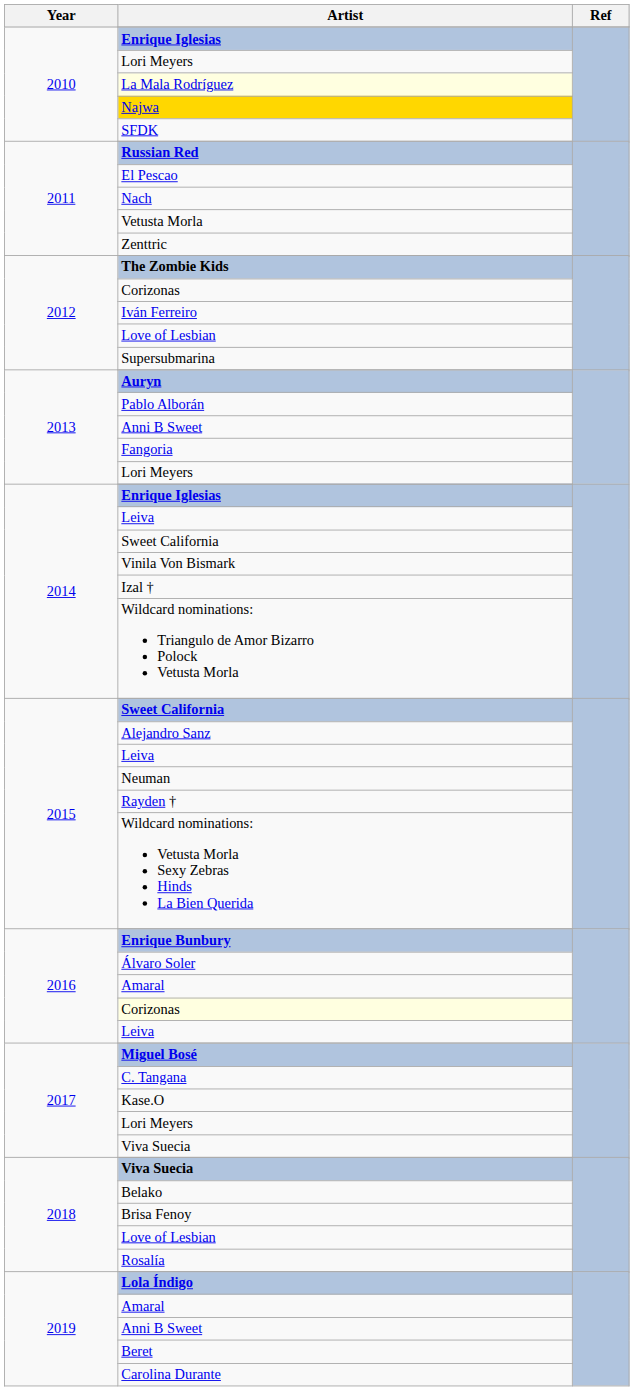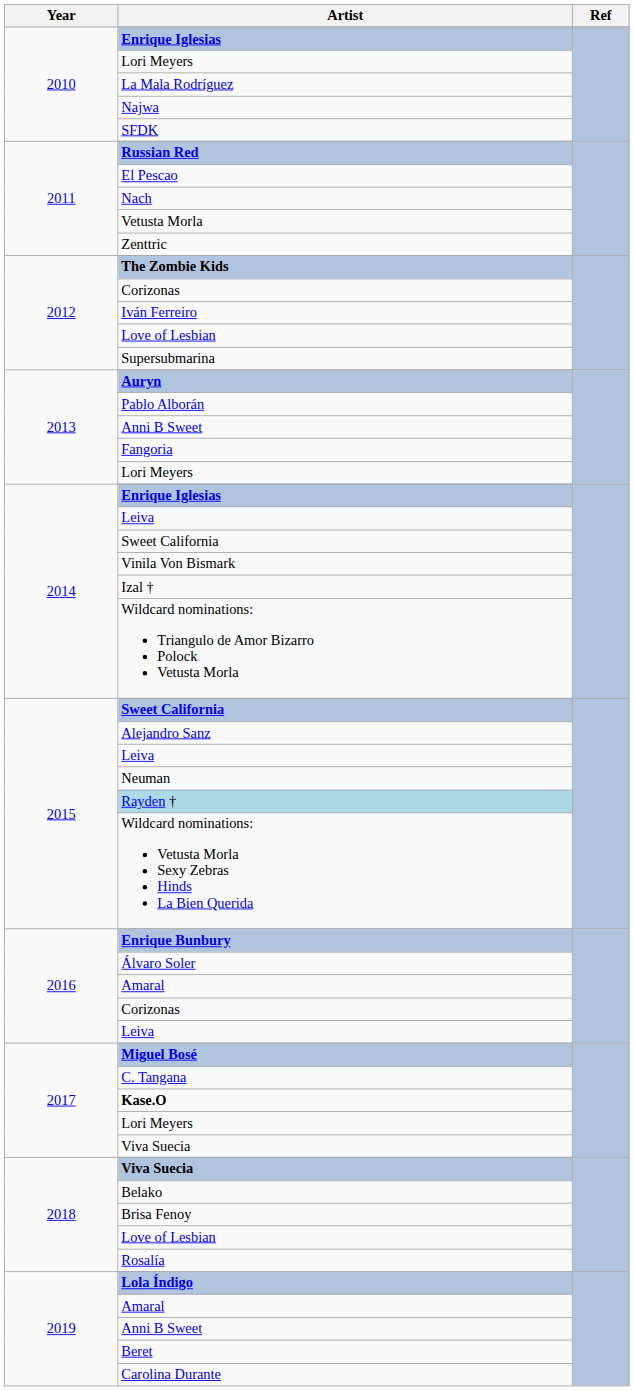(177, 84) lightyellow background -> (177, 84) no background
(140, 107) gold background -> (140, 107) no background
(149, 801) no background -> (149, 801) lightblue background
(151, 1009) lightyellow background -> (151, 1009) no background
(143, 1100) normal -> (144, 1100) bold
